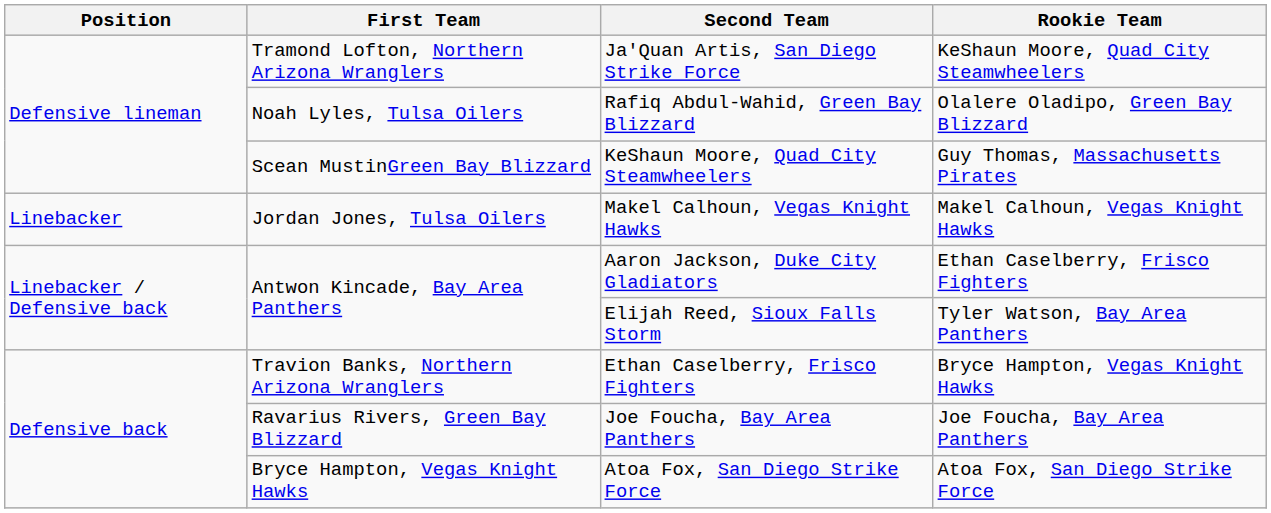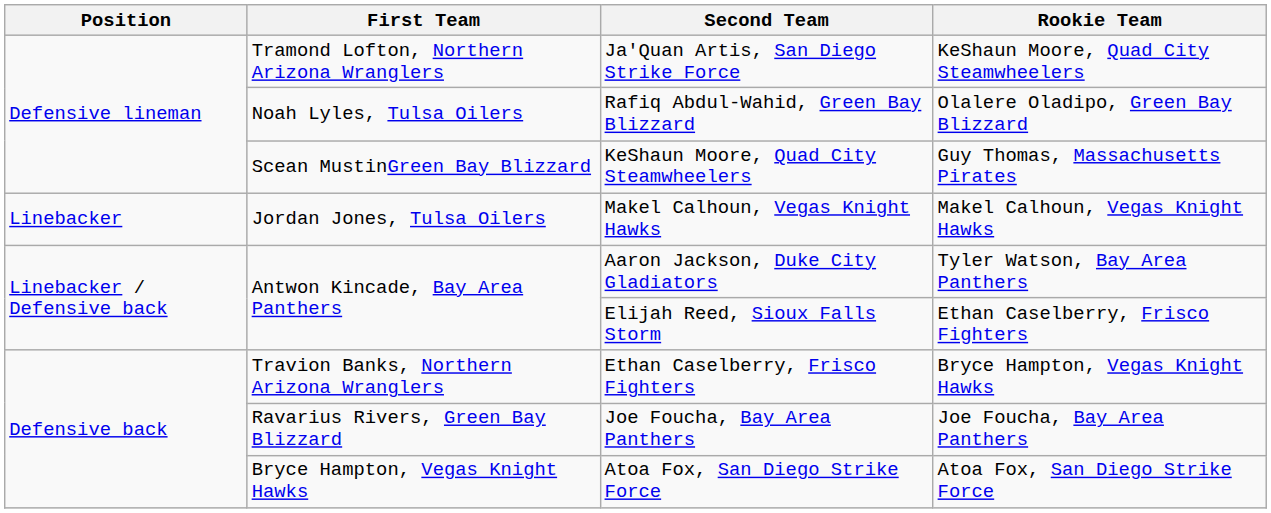(1073, 272) Ethan Caselberry, Frisco Fighters -> (1062, 272) Tyler Watson, Bay Area Panthers
(1062, 324) Tyler Watson, Bay Area Panthers -> (1073, 324) Ethan Caselberry, Frisco Fighters
